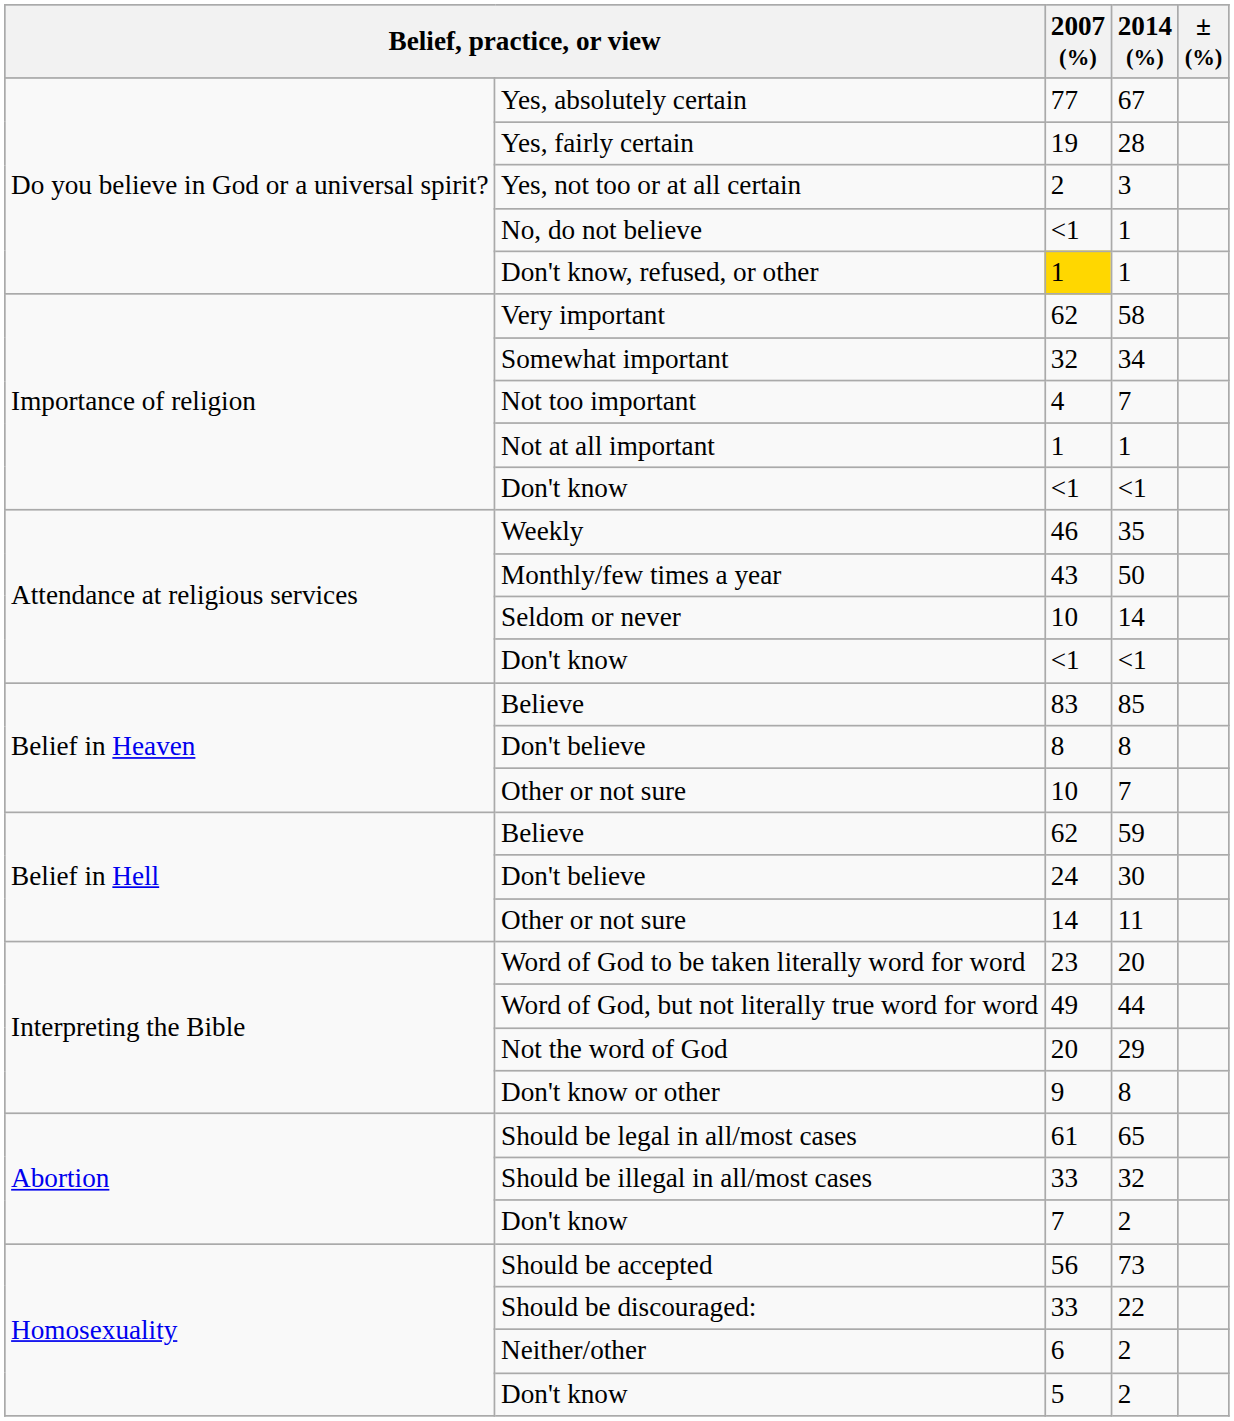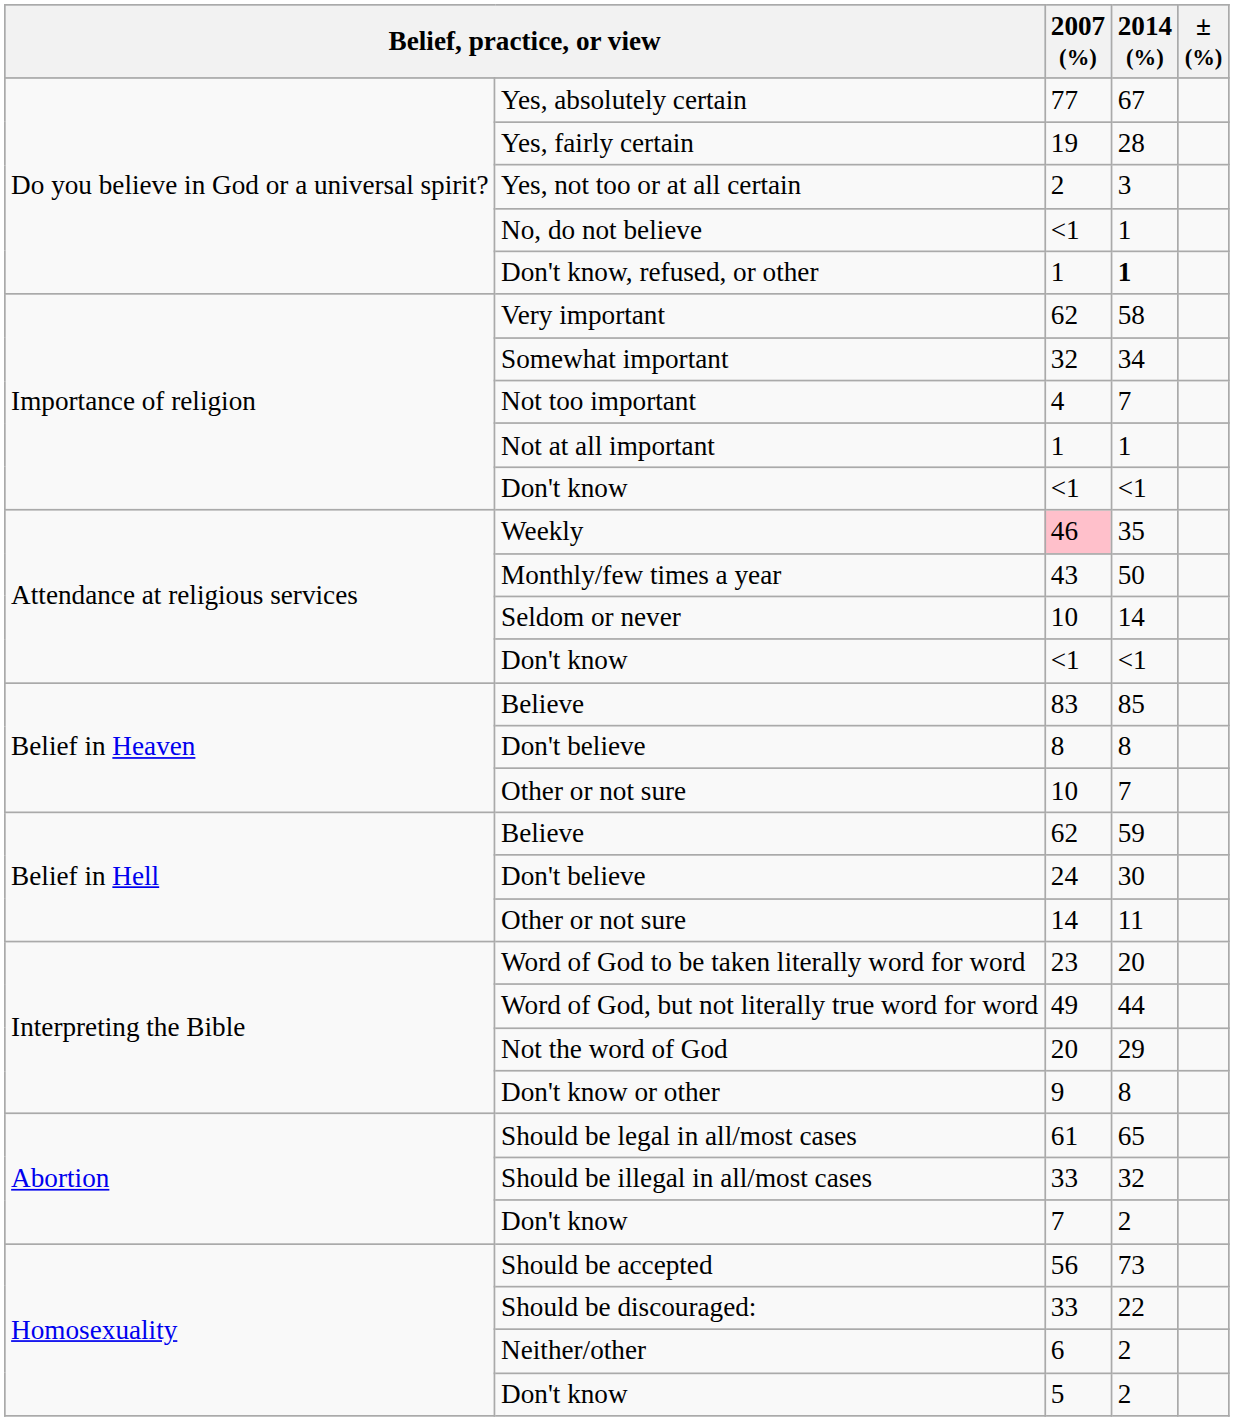(1058, 272) gold background -> (1058, 272) no background
(1125, 272) normal -> (1125, 272) bold
(1064, 531) no background -> (1064, 531) pink background
